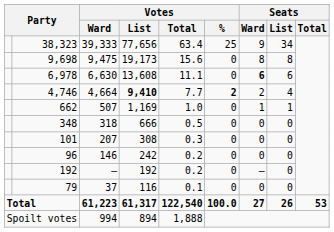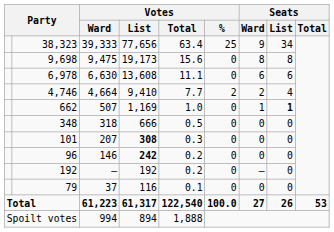(262, 76) bold -> (262, 76) normal
(142, 92) bold -> (142, 92) normal
(234, 92) bold -> (234, 92) normal
(290, 108) normal -> (290, 108) bold
(148, 139) normal -> (148, 139) bold
(148, 155) normal -> (148, 155) bold
